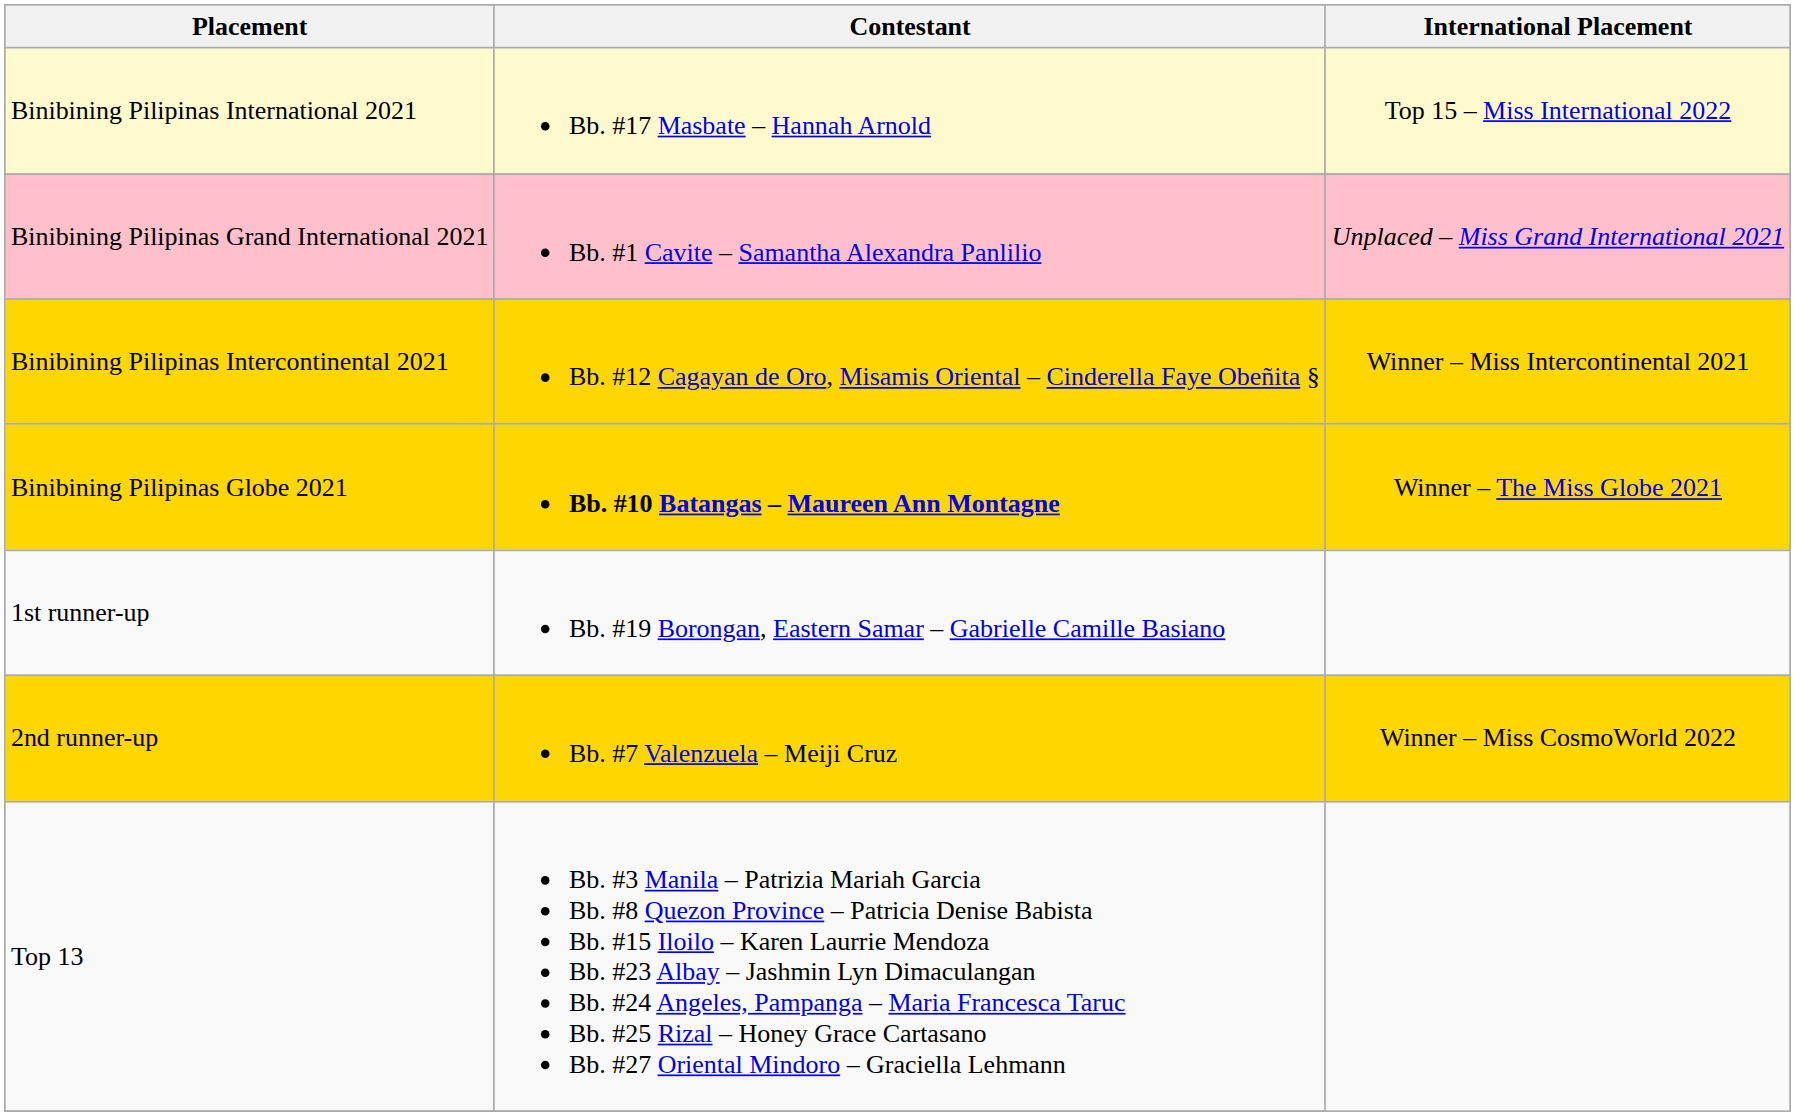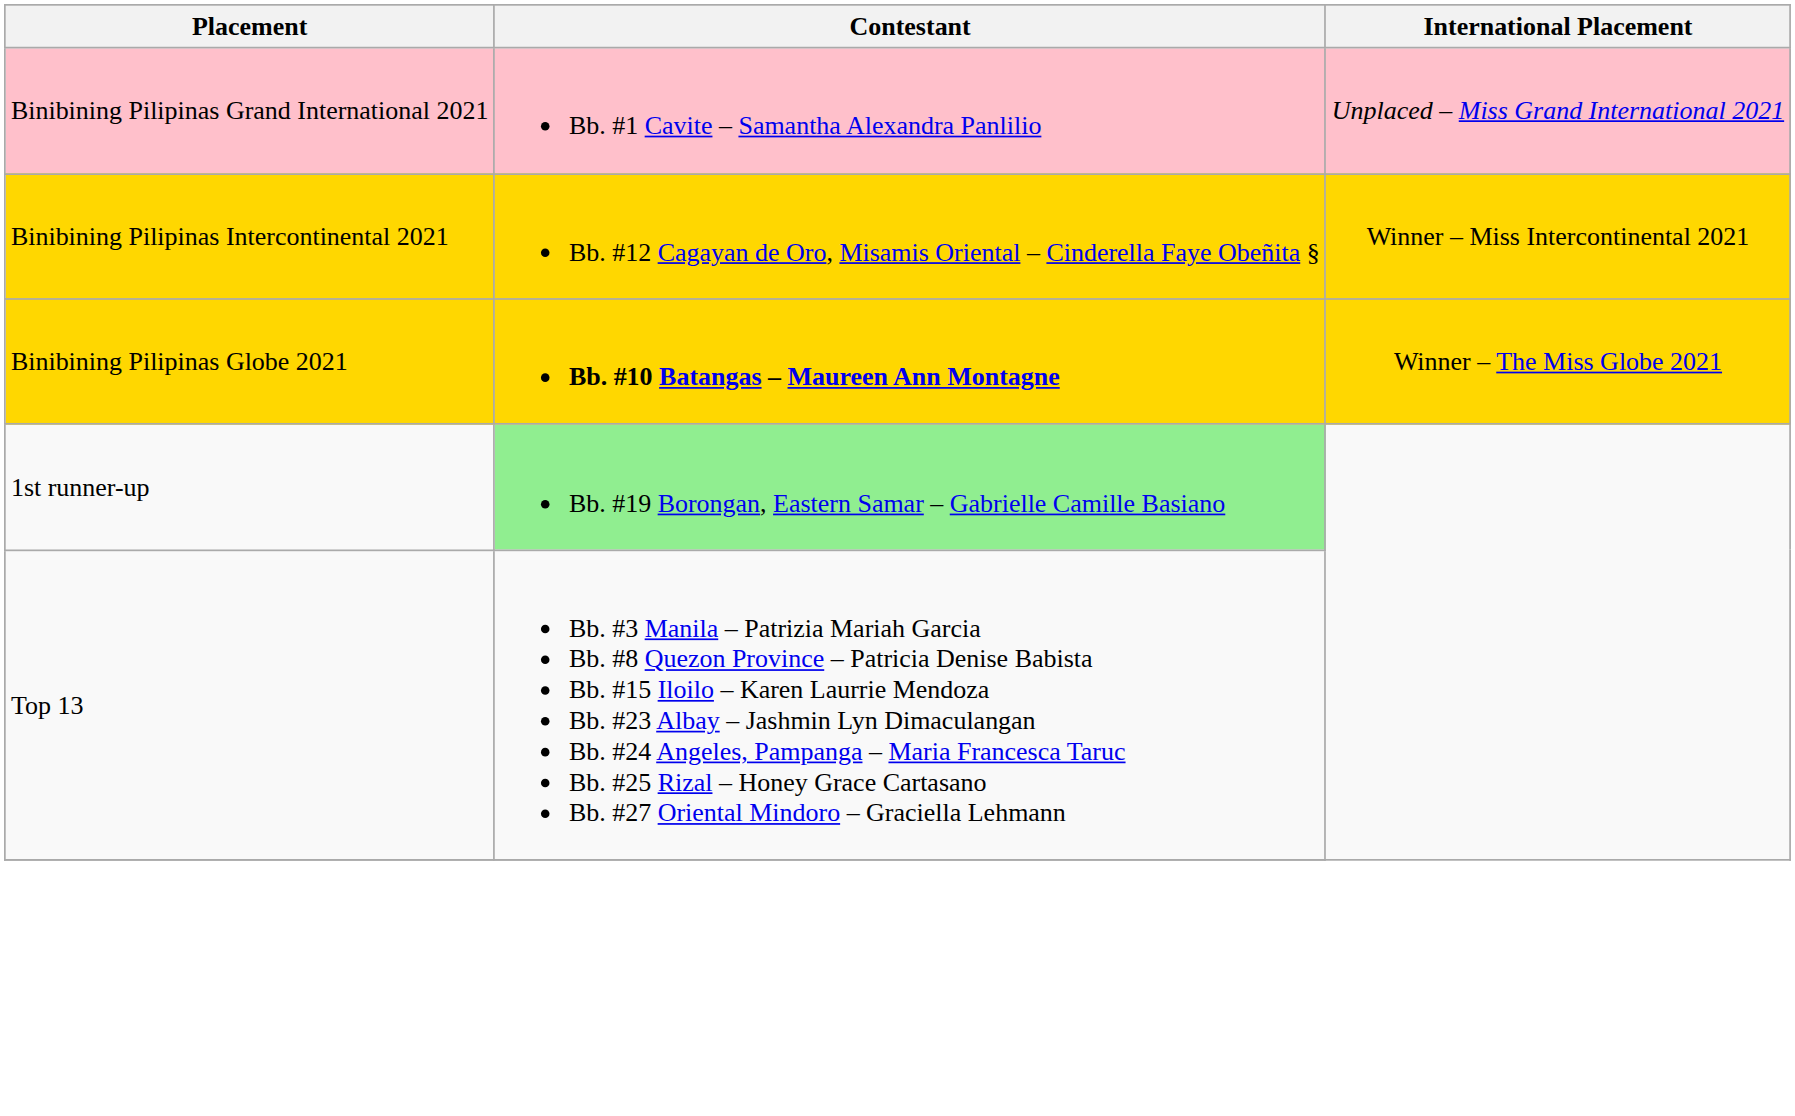- row: (214, 110)
(910, 628) no background -> (910, 503) lightgreen background
- row: (85, 738)
